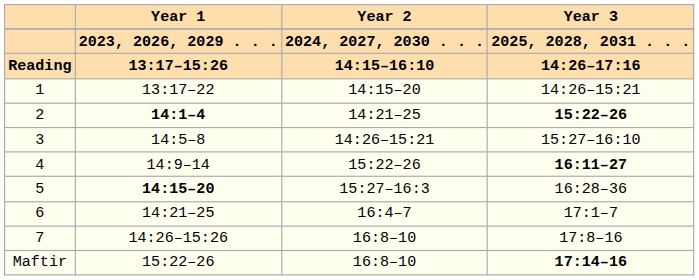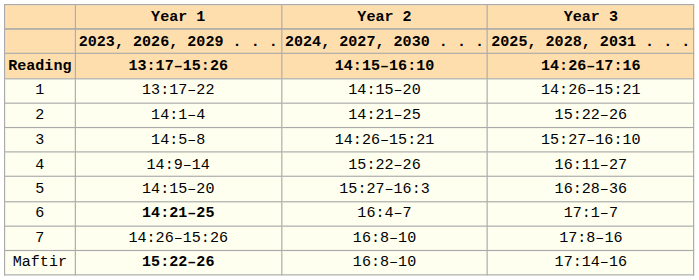(178, 115) bold -> (178, 115) normal
(591, 115) bold -> (591, 115) normal
(591, 164) bold -> (591, 164) normal
(178, 189) bold -> (178, 189) normal
(178, 213) normal -> (178, 213) bold
(178, 263) normal -> (178, 263) bold
(591, 263) bold -> (591, 263) normal
